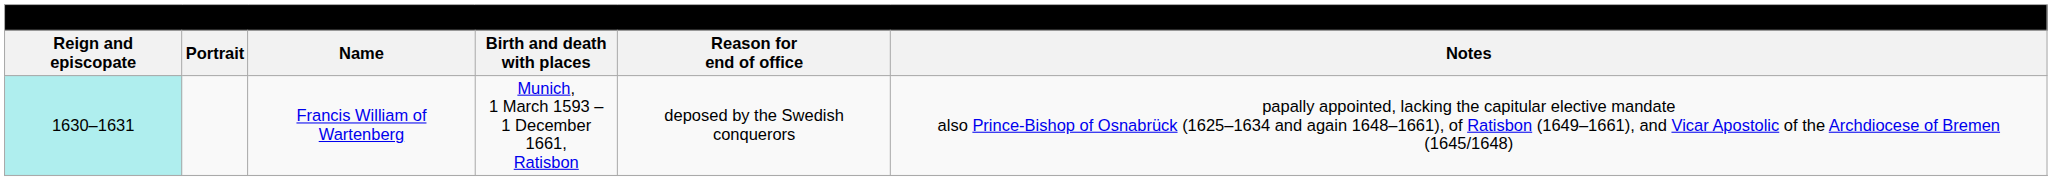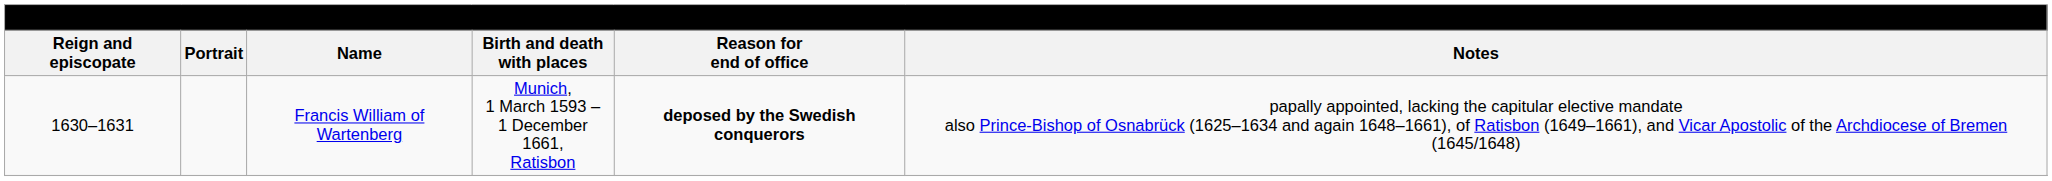(93, 125) paleturquoise background -> (93, 125) no background
(754, 125) normal -> (759, 125) bold
